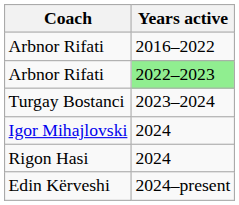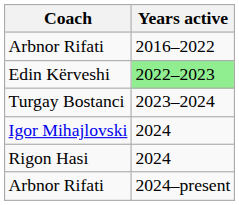(56, 74) Arbnor Rifati -> (59, 74) Edin Kërveshi
(59, 185) Edin Kërveshi -> (56, 185) Arbnor Rifati
